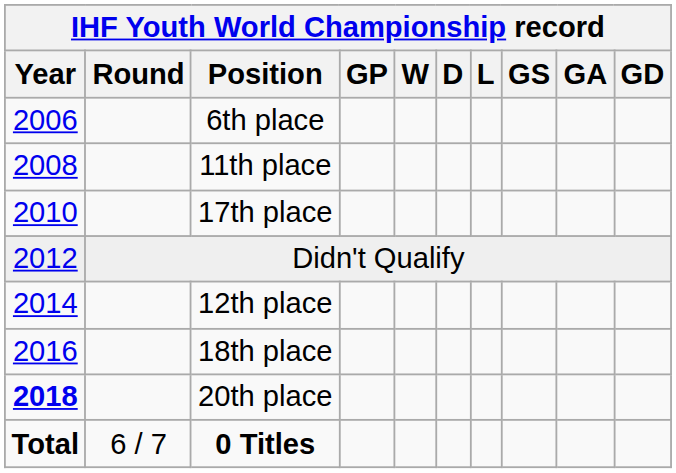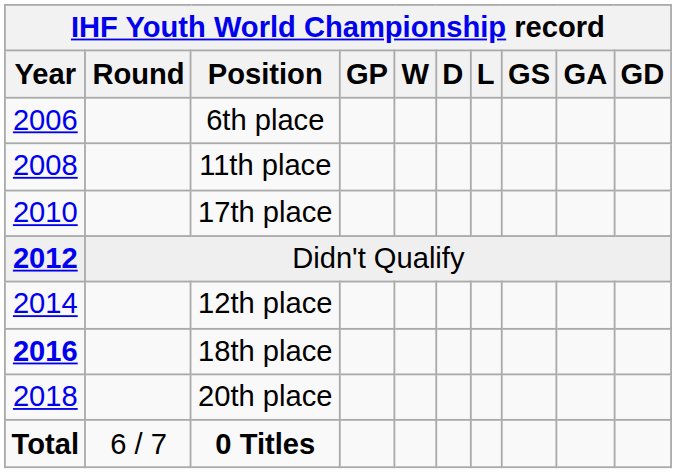(45, 258) normal -> (45, 258) bold
(45, 350) normal -> (45, 350) bold
(45, 397) bold -> (45, 397) normal
